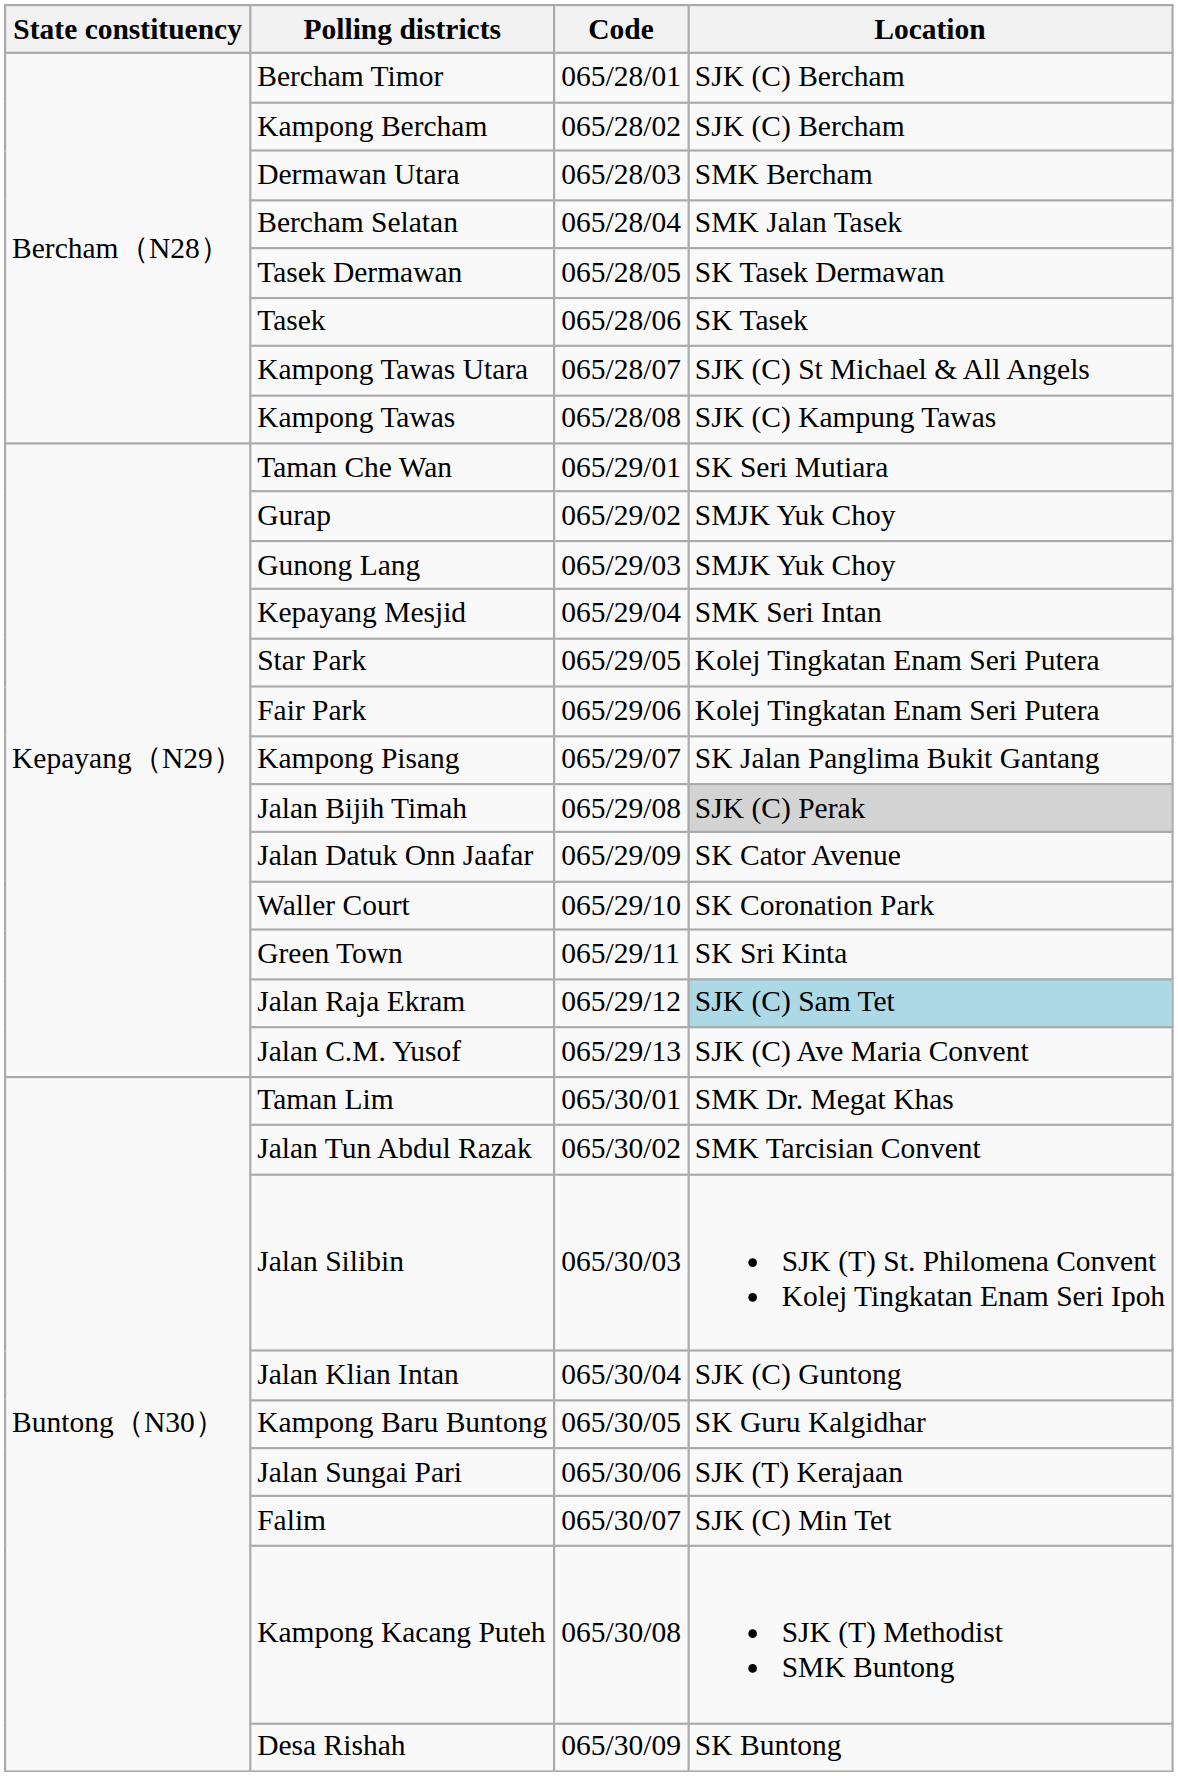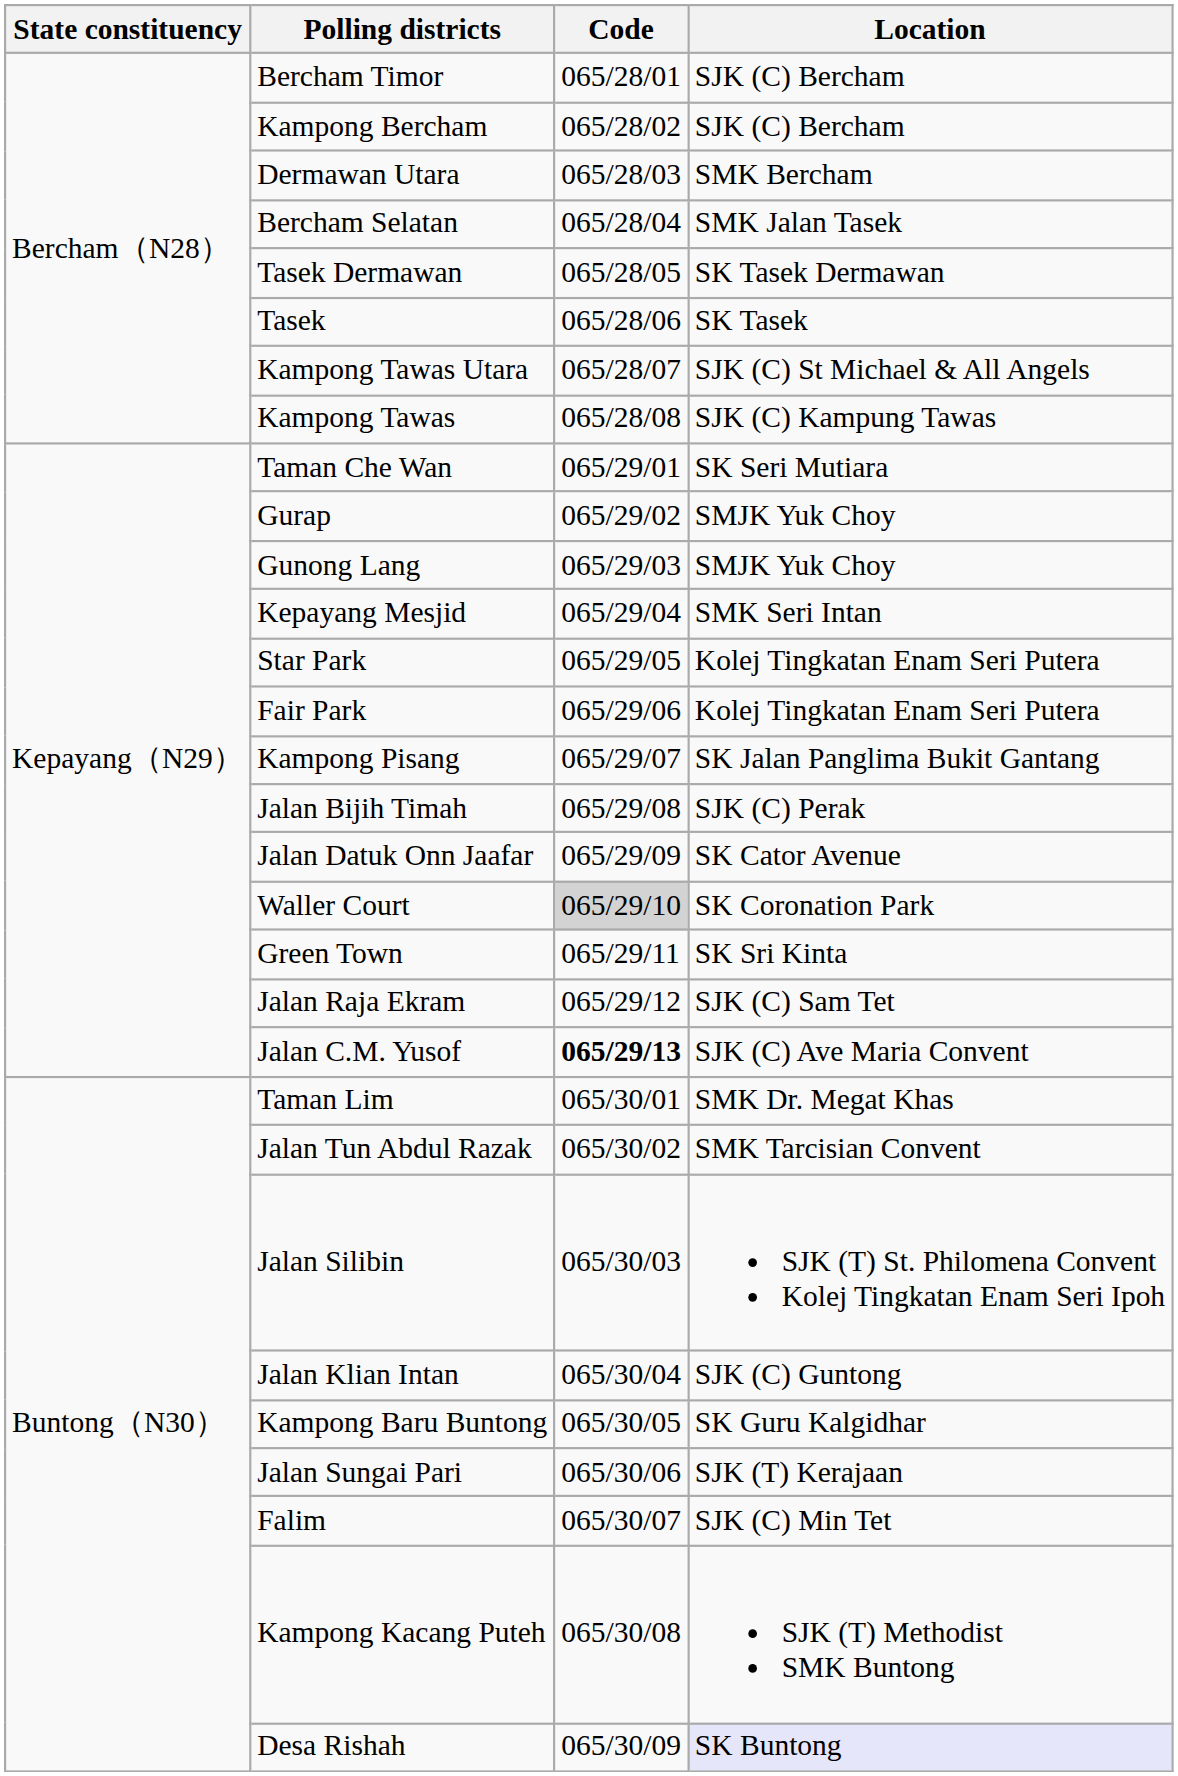(780, 807) lightgrey background -> (780, 807) no background
(621, 904) no background -> (621, 904) lightgrey background
(795, 1002) lightblue background -> (795, 1002) no background
(621, 1050) normal -> (621, 1050) bold
(768, 1745) no background -> (768, 1745) lavender background
